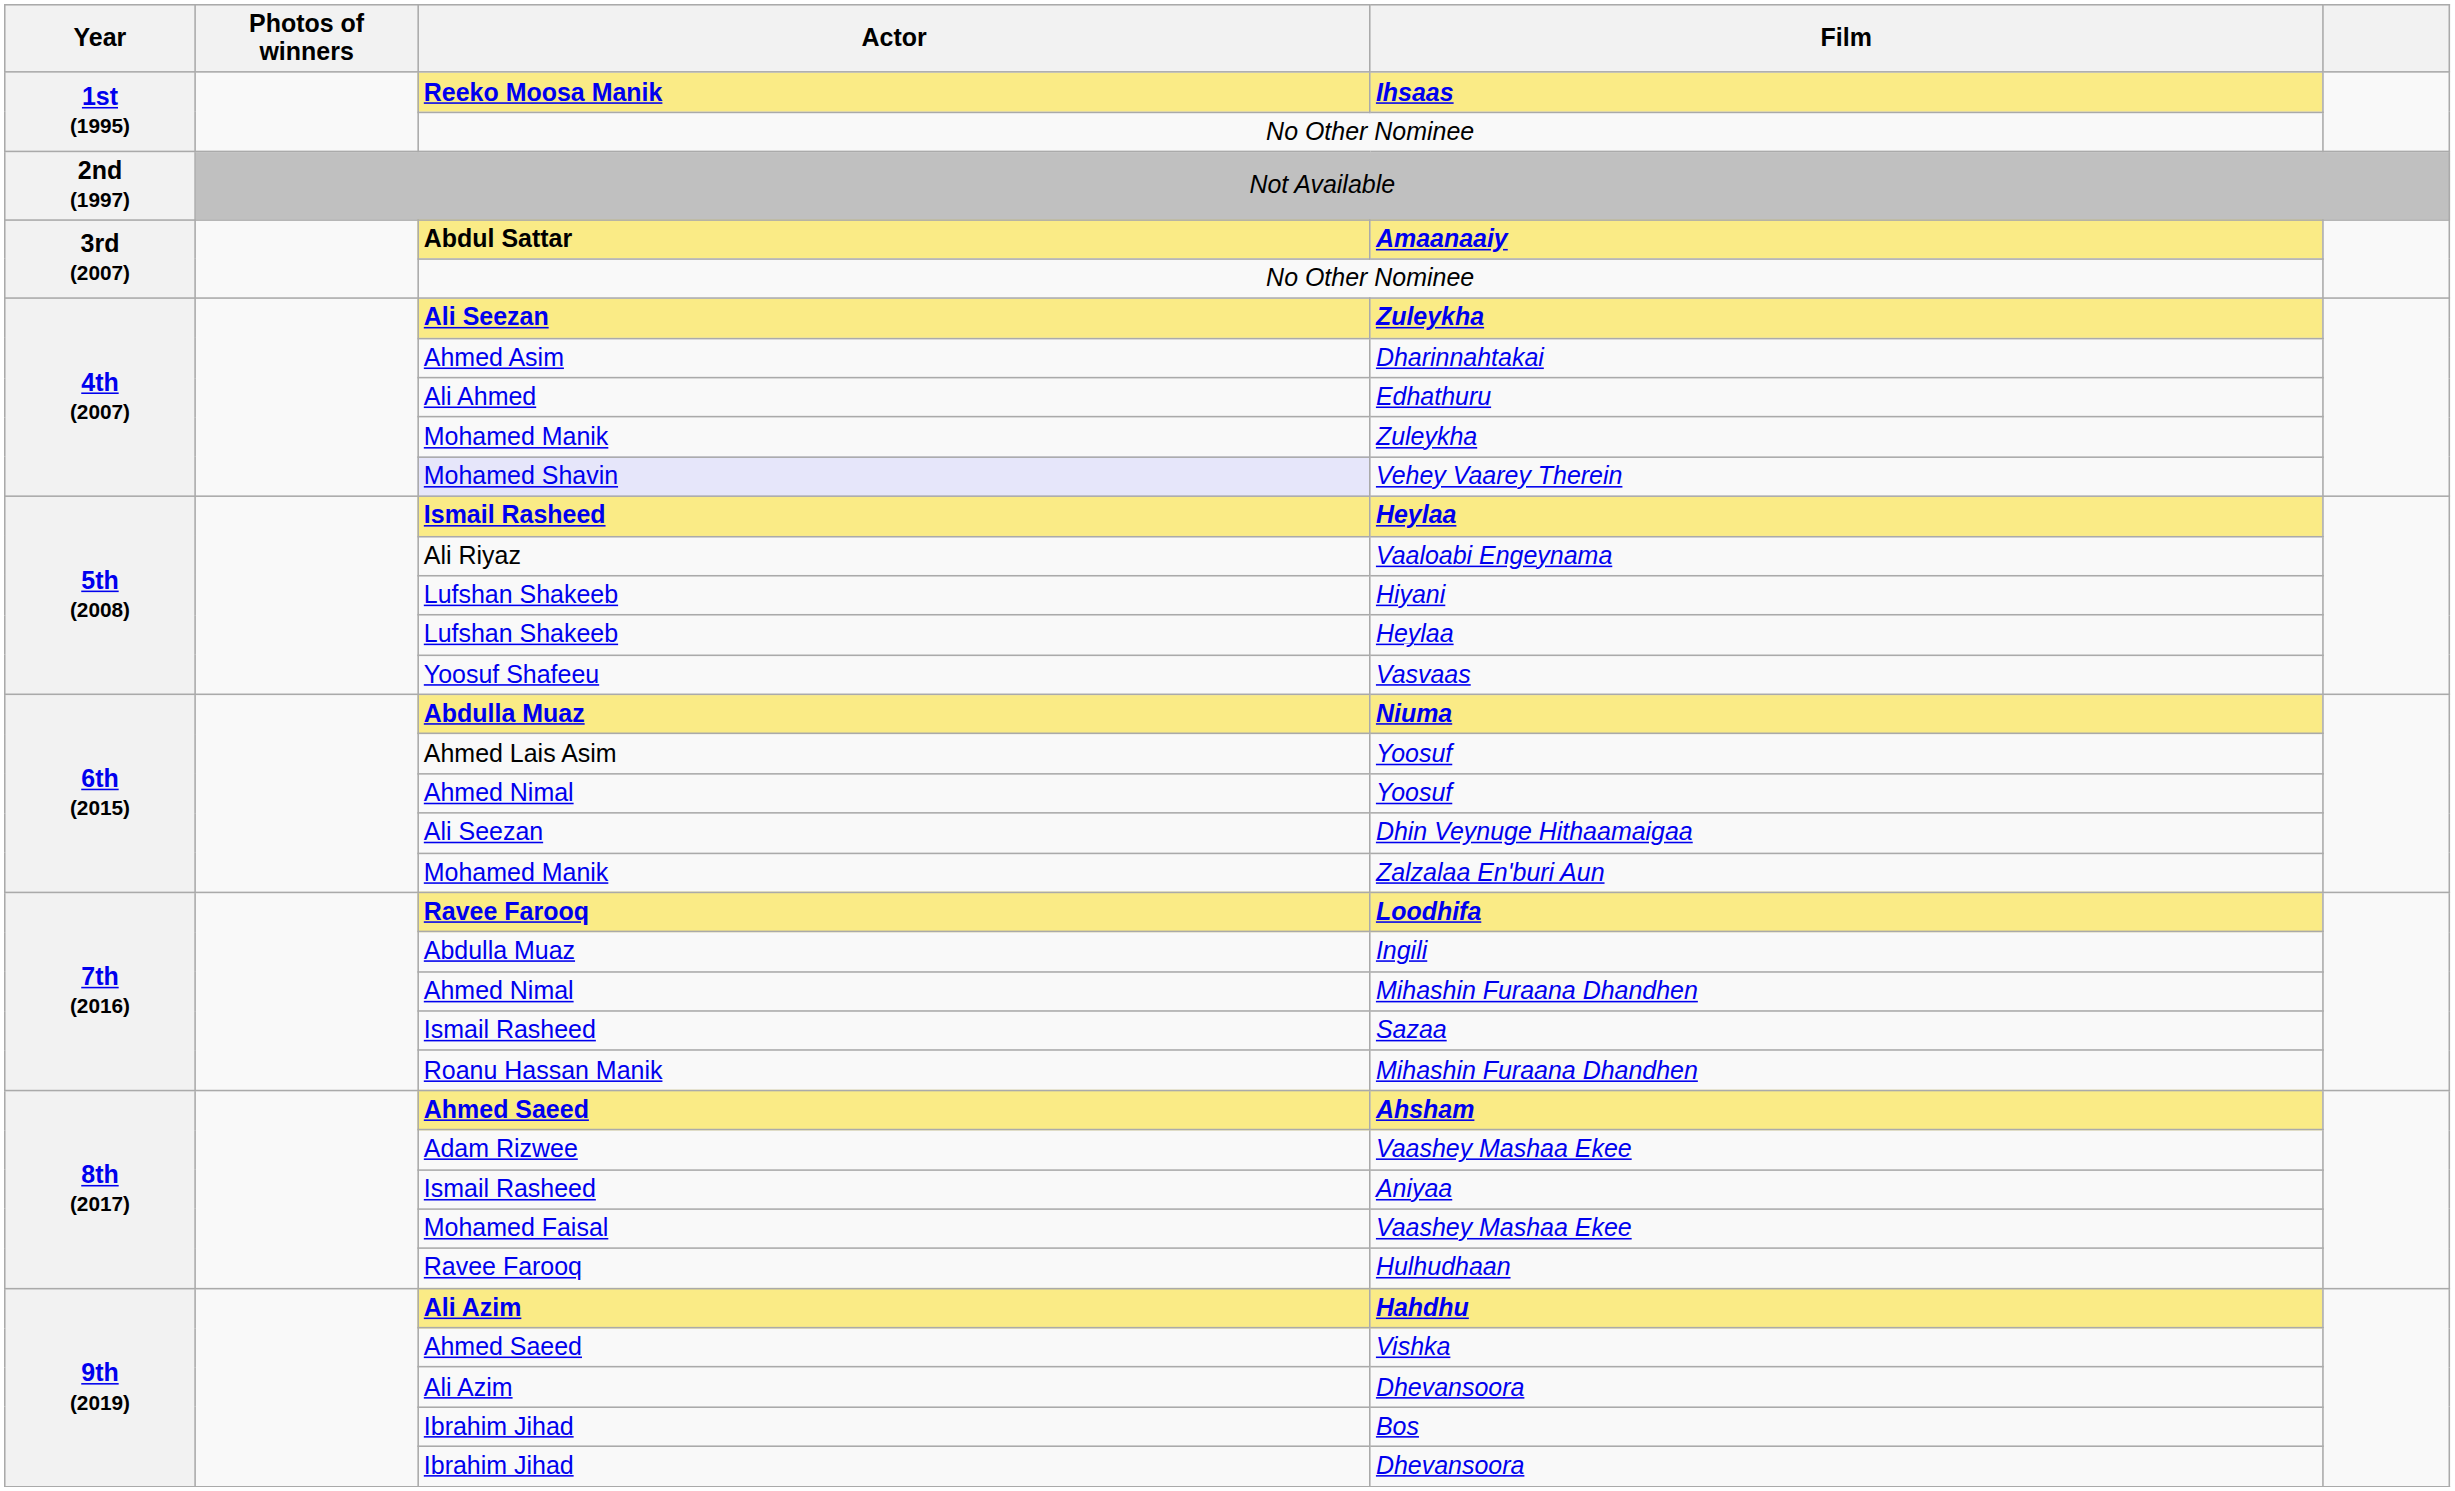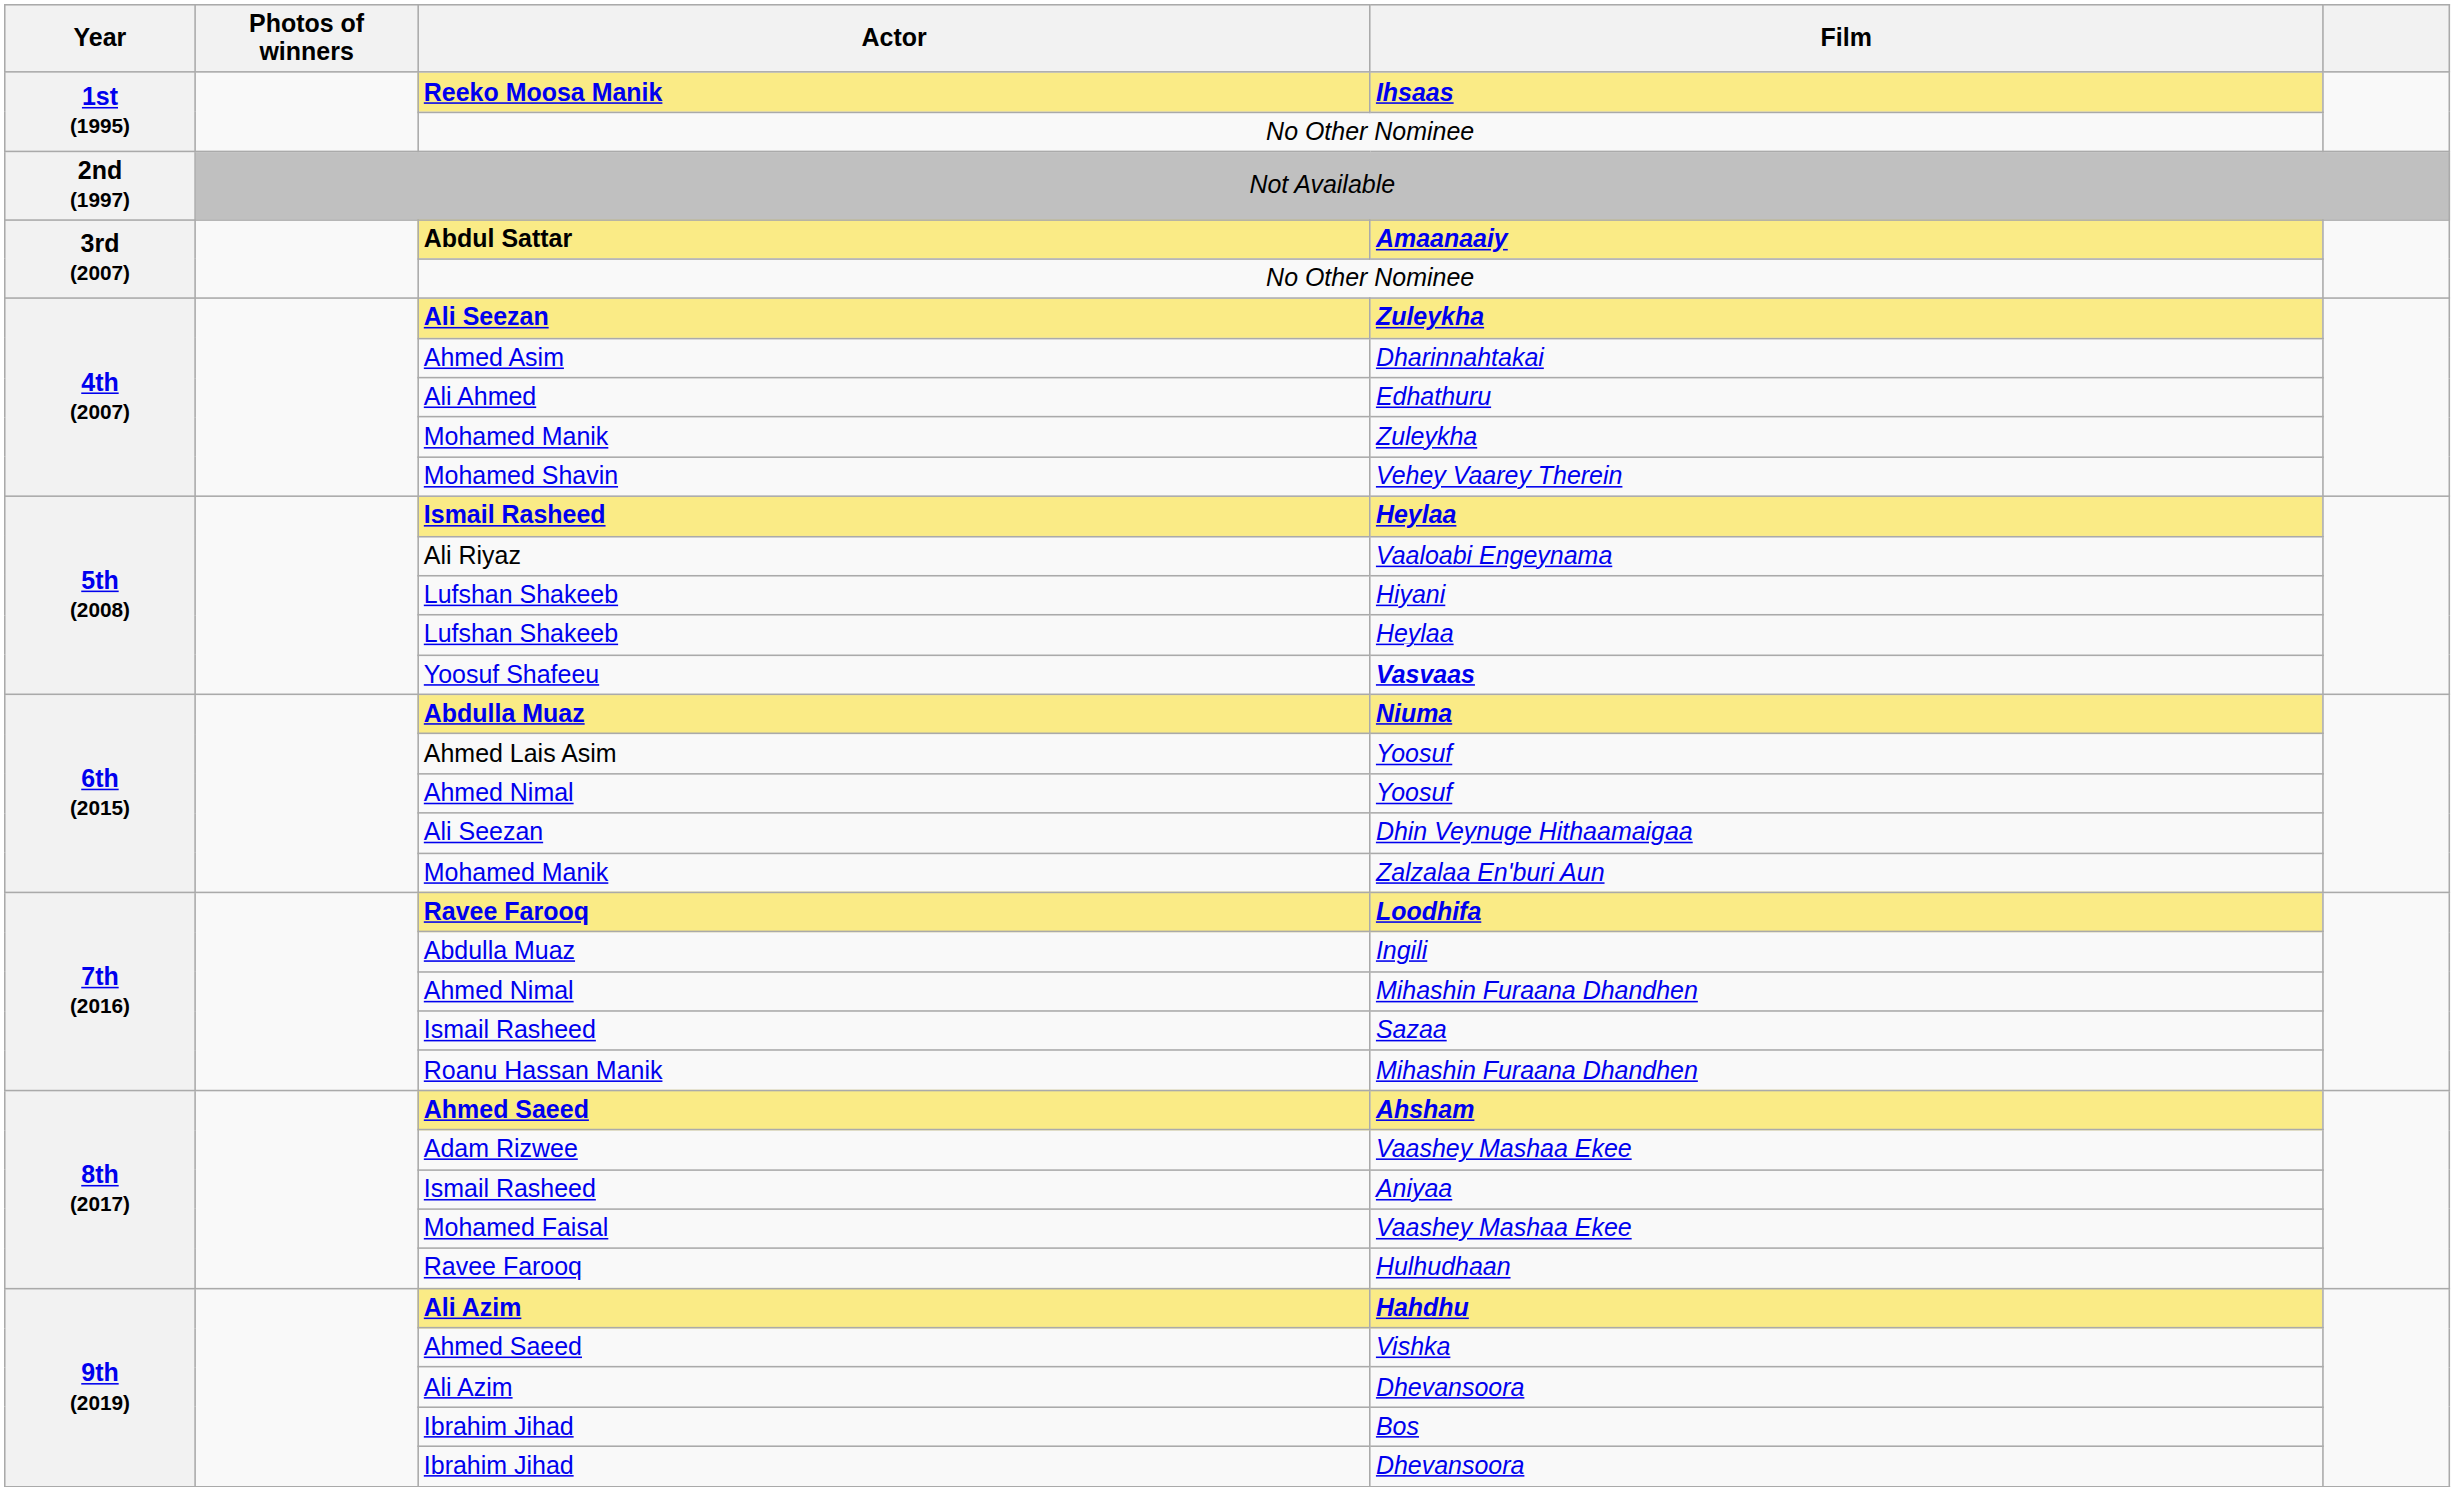(521, 476) lavender background -> (521, 476) no background
(1423, 674) normal -> (1425, 674) bold
